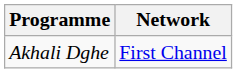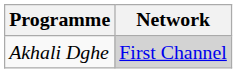(173, 51) no background -> (173, 51) lightgrey background
